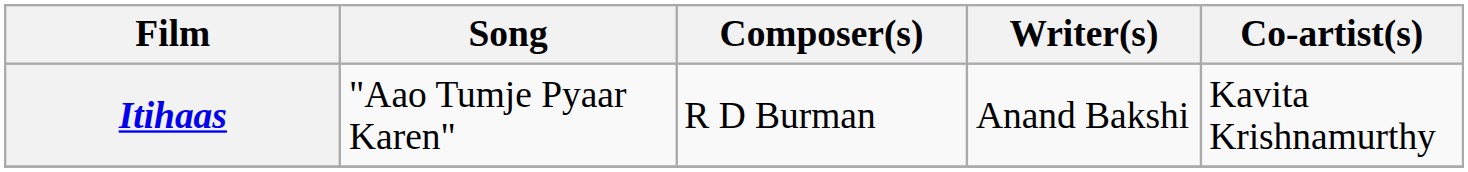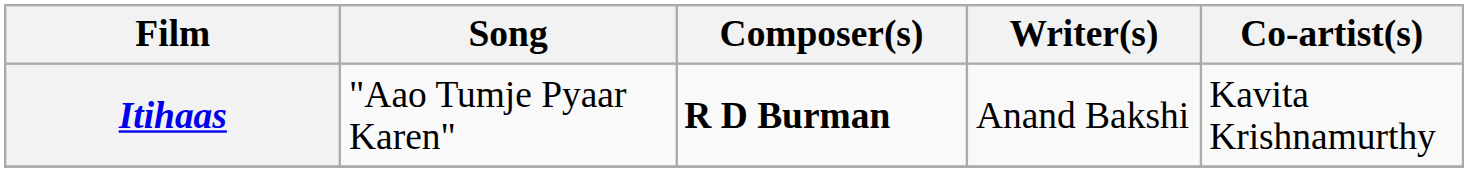(780, 114) normal -> (787, 114) bold
